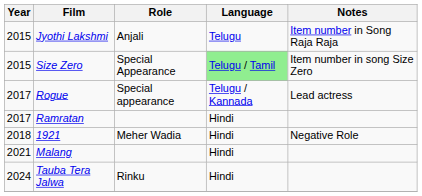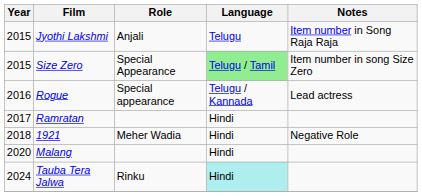(19, 95) 2017 -> (19, 95) 2016
(19, 153) 2021 -> (19, 153) 2020
(221, 176) no background -> (221, 176) paleturquoise background
